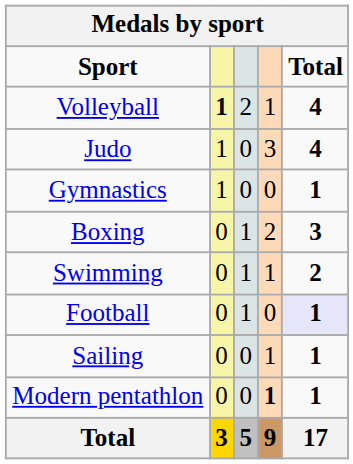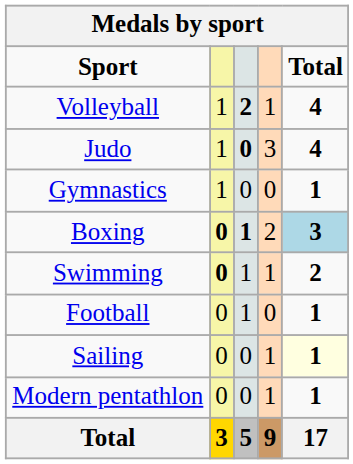(221, 107) bold -> (221, 107) normal
(246, 107) normal -> (246, 107) bold
(246, 149) normal -> (246, 149) bold
(221, 231) normal -> (221, 231) bold
(246, 231) normal -> (246, 231) bold
(316, 231) no background -> (316, 231) lightblue background
(221, 272) normal -> (221, 272) bold
(316, 314) lavender background -> (316, 314) no background
(316, 355) no background -> (316, 355) lightyellow background
(270, 396) bold -> (270, 396) normal
